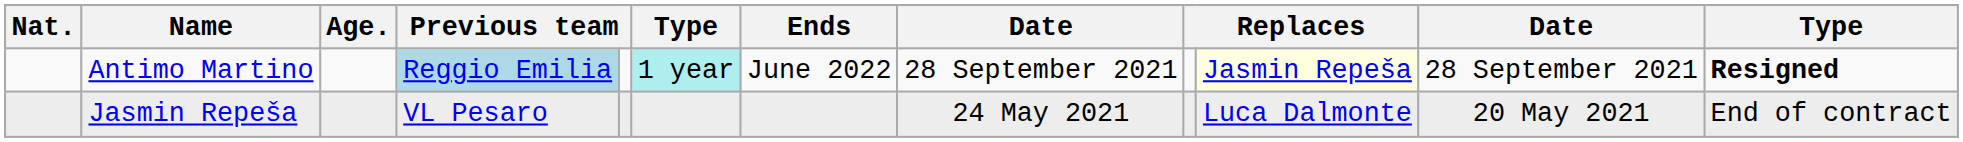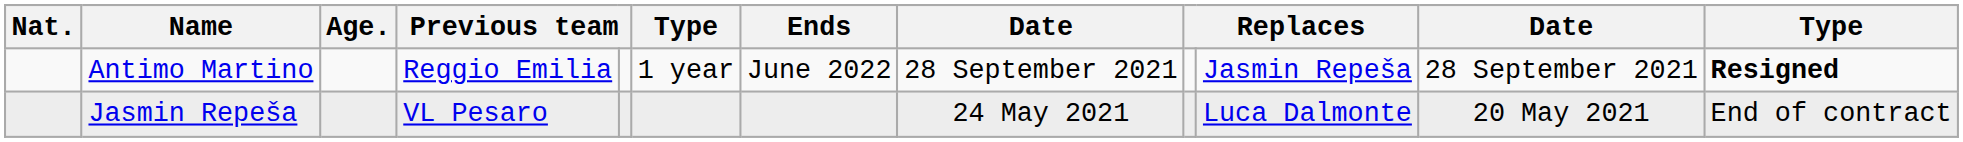(508, 70) lightblue background -> (508, 70) no background
(686, 70) paleturquoise background -> (686, 70) no background
(1307, 70) lightyellow background -> (1307, 70) no background
